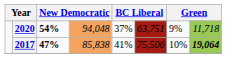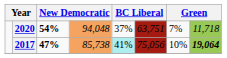(176, 29) 9% -> (176, 29) 7%
(96, 45) 85,838 -> (96, 45) 85,738
(123, 45) no background -> (123, 45) paleturquoise background
(151, 45) 75,506 -> (151, 45) 75,056
